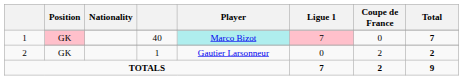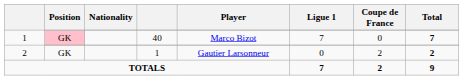(233, 38) paleturquoise background -> (233, 38) no background
(322, 38) pink background -> (322, 38) no background
